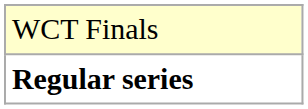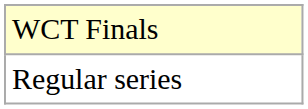(103, 78) bold -> (97, 78) normal
